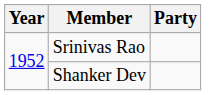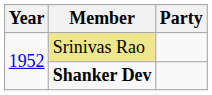(99, 47) no background -> (99, 47) khaki background
(99, 75) normal -> (102, 75) bold
